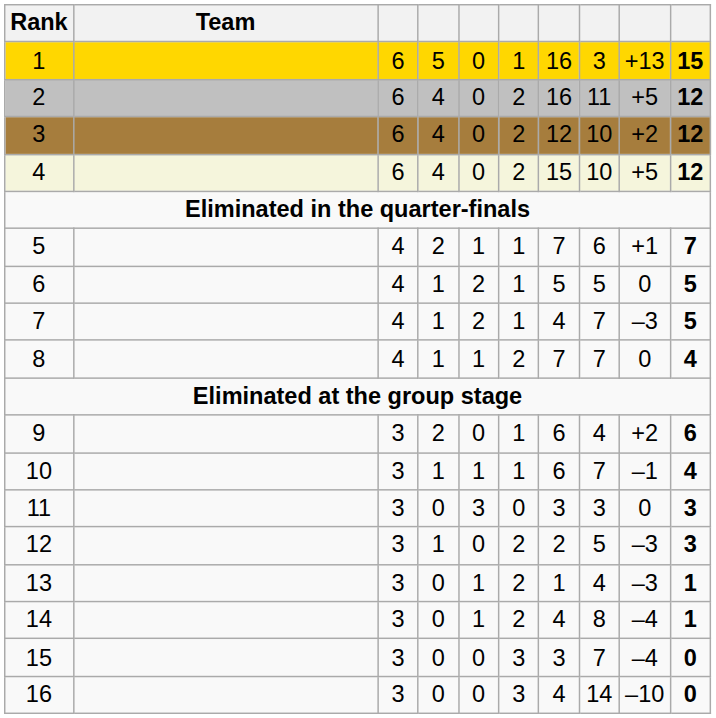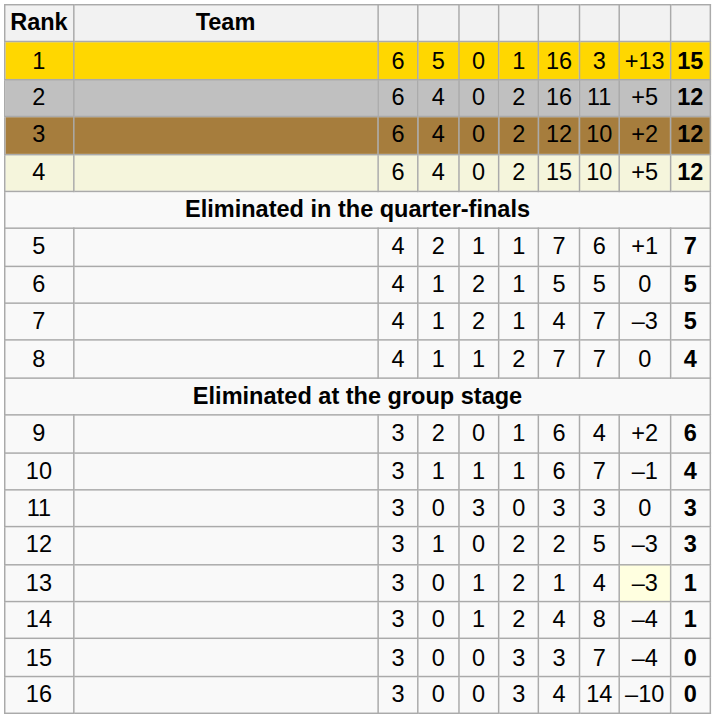(645, 582) no background -> (645, 582) lightyellow background
